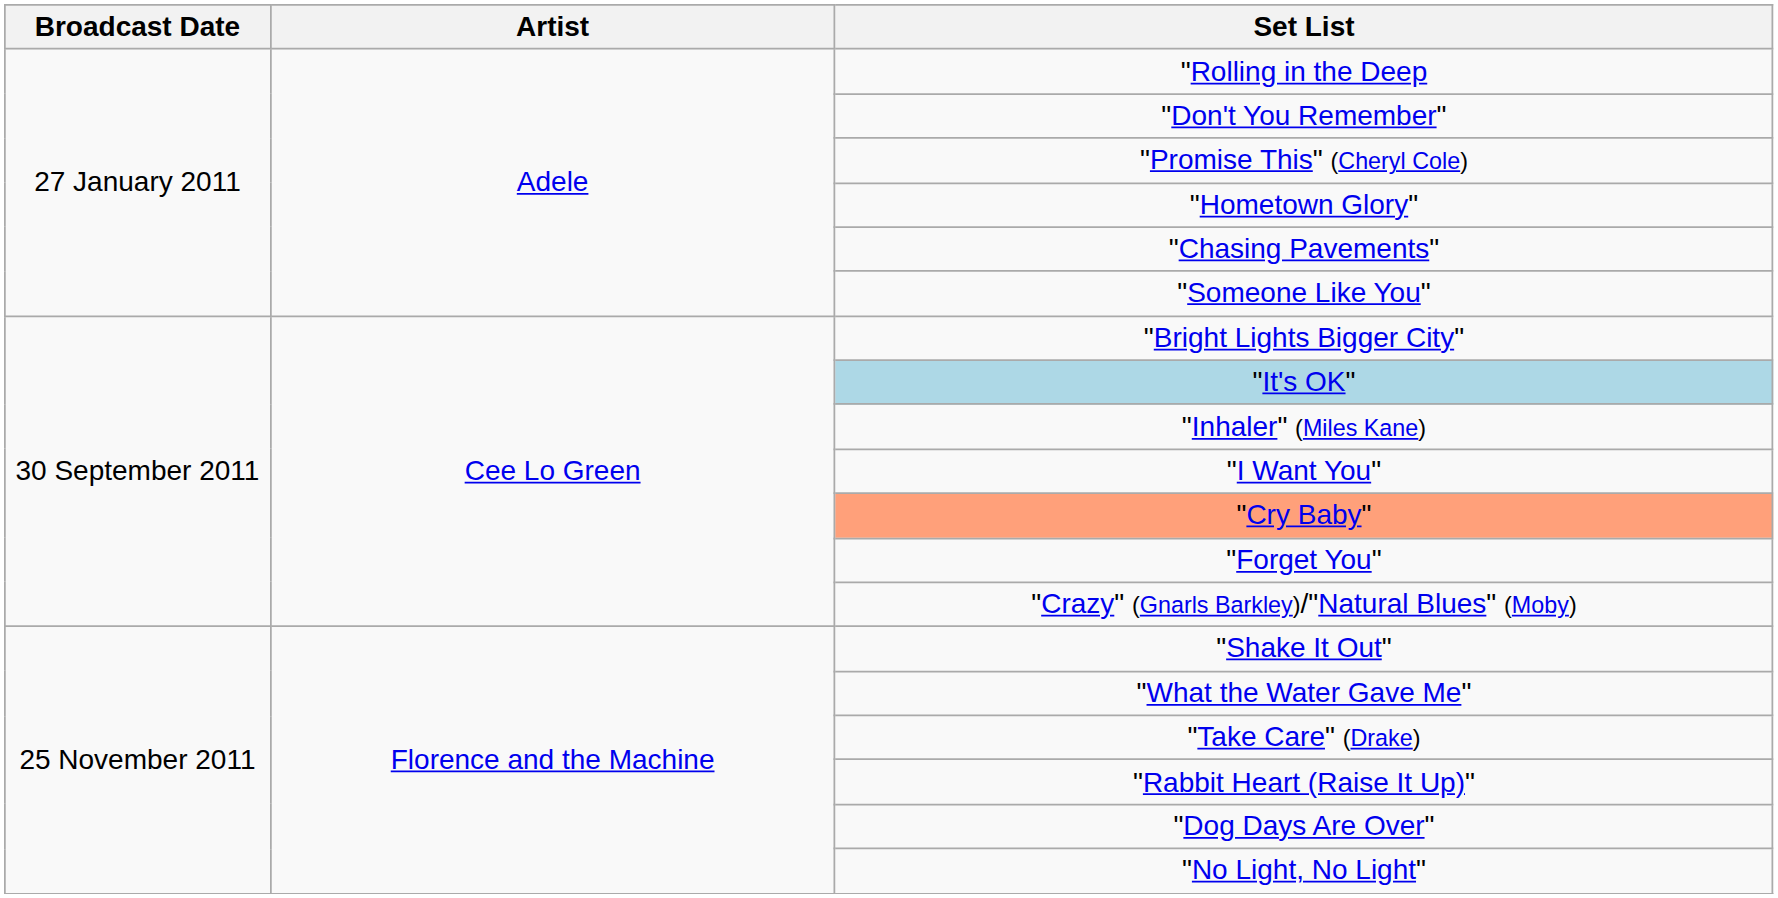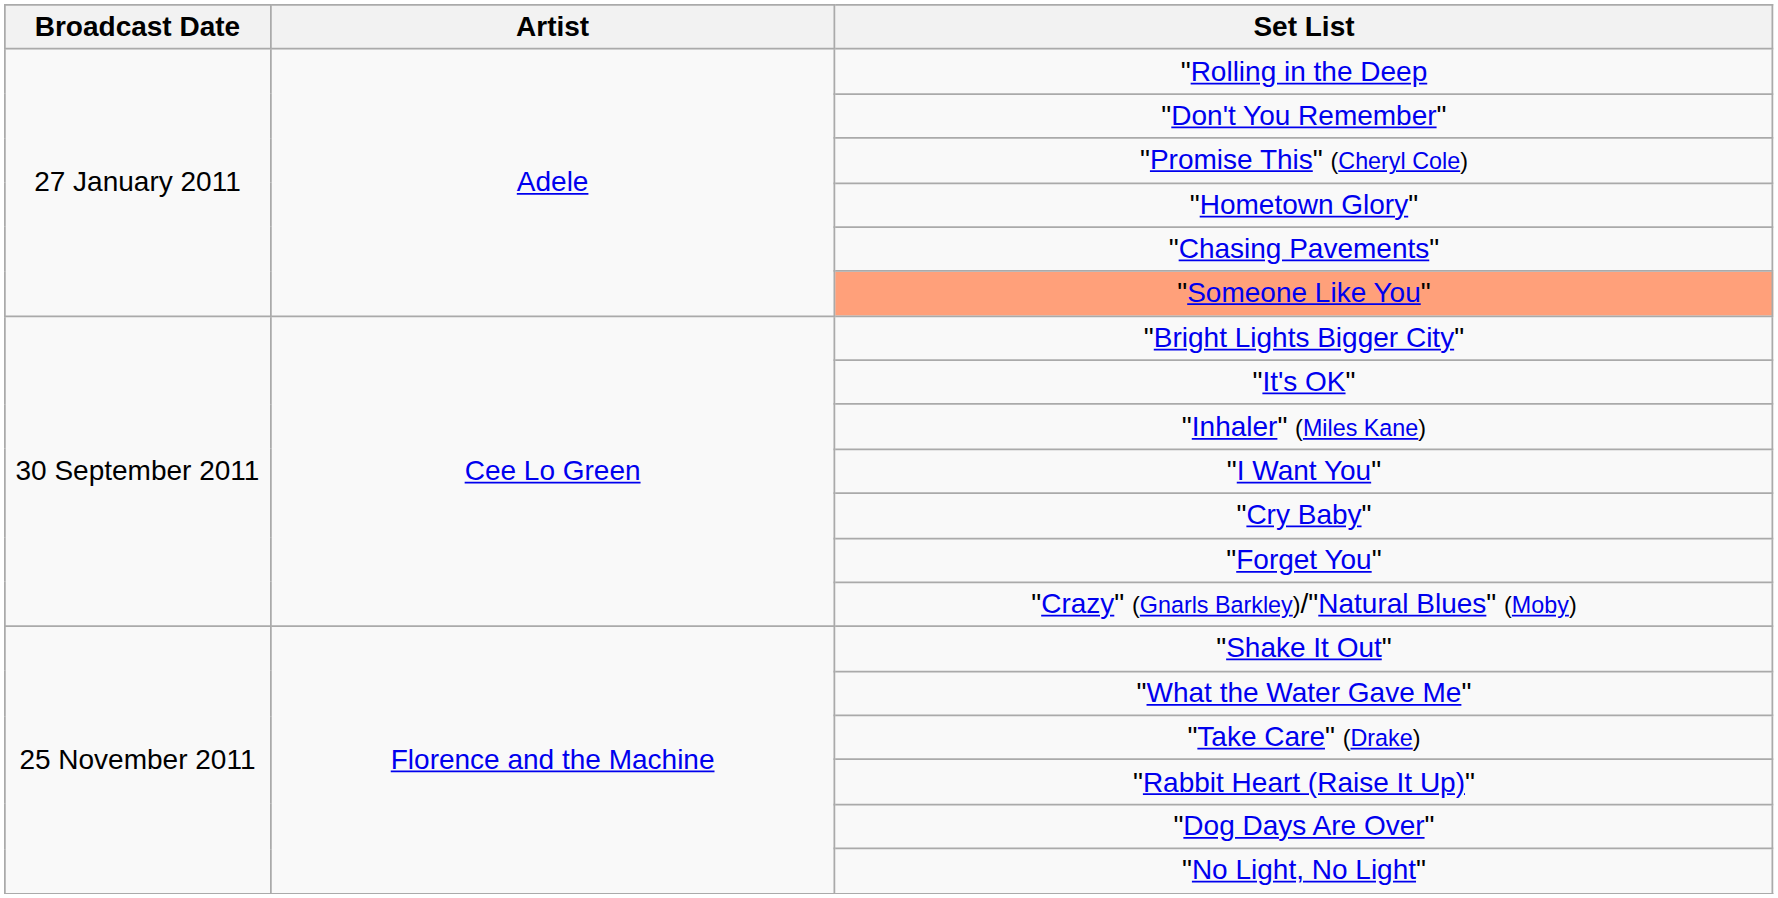(1304, 293) no background -> (1304, 293) lightsalmon background
(1304, 381) lightblue background -> (1304, 381) no background
(1304, 515) lightsalmon background -> (1304, 515) no background
